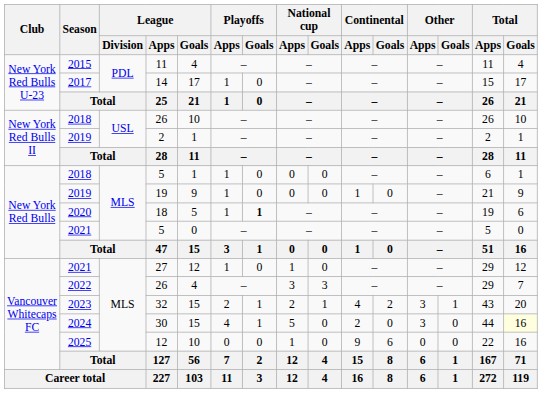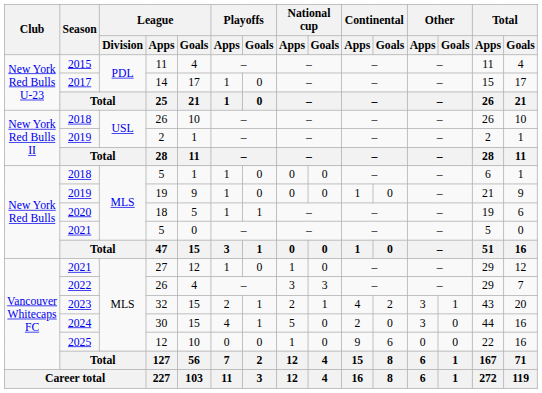(259, 212) bold -> (259, 212) normal
(521, 323) lightyellow background -> (521, 323) no background
